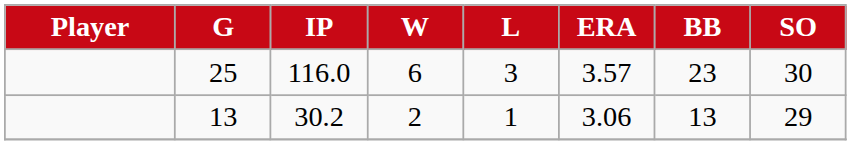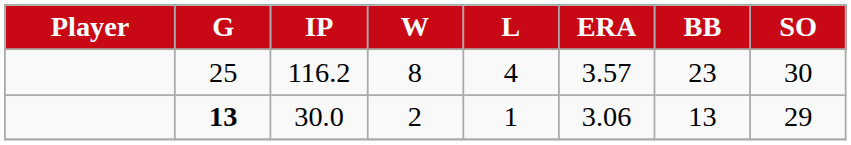(319, 71) 116.0 -> (319, 71) 116.2
(415, 71) 6 -> (415, 71) 8
(511, 71) 3 -> (511, 71) 4
(223, 116) normal -> (223, 116) bold
(319, 116) 30.2 -> (319, 116) 30.0
